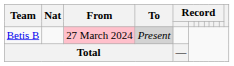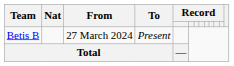(99, 35) pink background -> (99, 35) no background
(154, 35) lightgrey background -> (154, 35) no background
